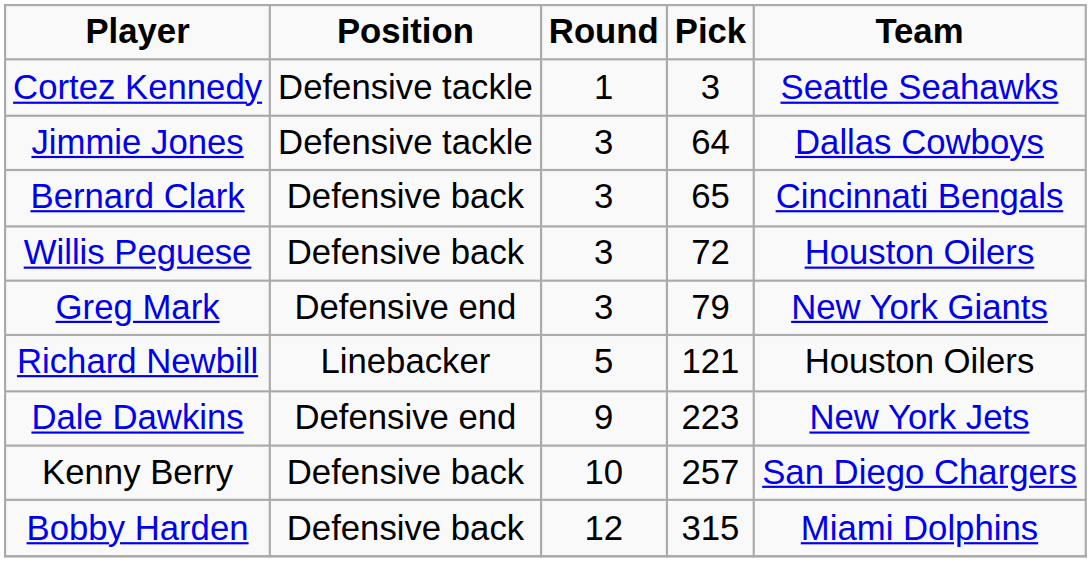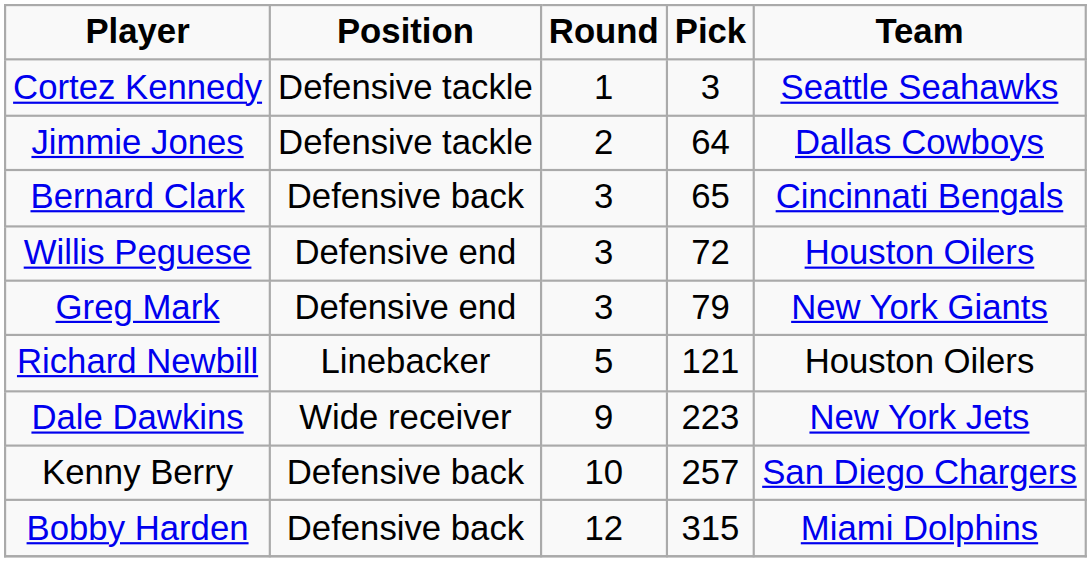(604, 142) 3 -> (604, 142) 2
(405, 252) Defensive back -> (405, 252) Defensive end
(405, 417) Defensive end -> (405, 417) Wide receiver
